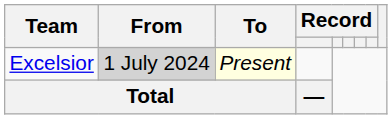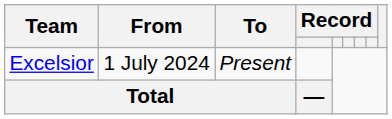(157, 63) lightgrey background -> (157, 63) no background
(255, 63) lightyellow background -> (255, 63) no background
